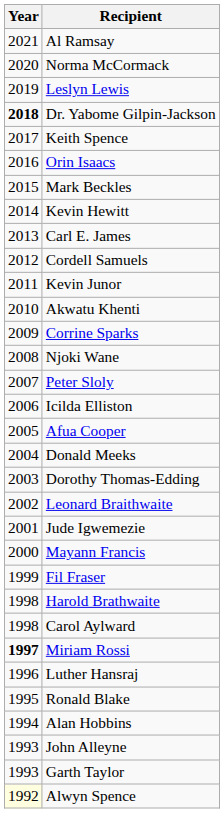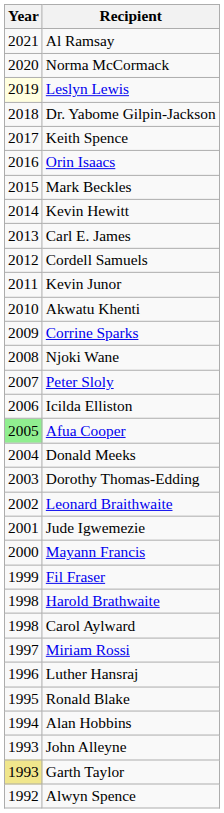(23, 89) no background -> (23, 89) lightyellow background
(23, 114) bold -> (23, 114) normal
(23, 430) no background -> (23, 430) lightgreen background
(23, 650) bold -> (23, 650) normal
(23, 771) no background -> (23, 771) khaki background
(23, 796) lightyellow background -> (23, 796) no background
